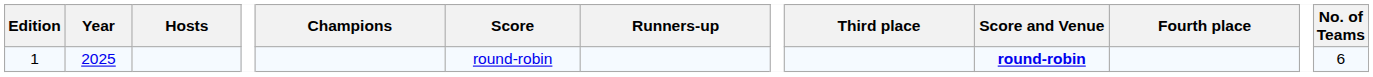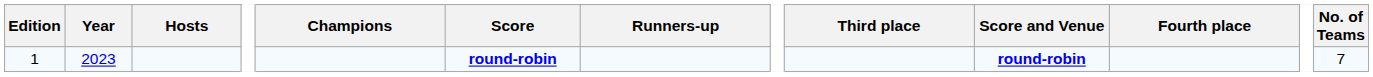(98, 59) 2025 -> (98, 59) 2023
(513, 59) normal -> (513, 59) bold
(1341, 59) 6 -> (1341, 59) 7
